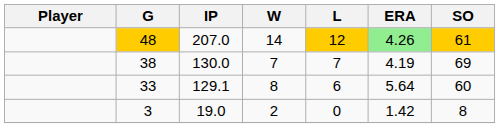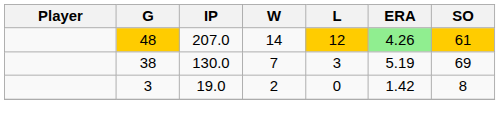(337, 63) 7 -> (337, 63) 3
(400, 63) 4.19 -> (400, 63) 5.19
- row: (148, 87)
